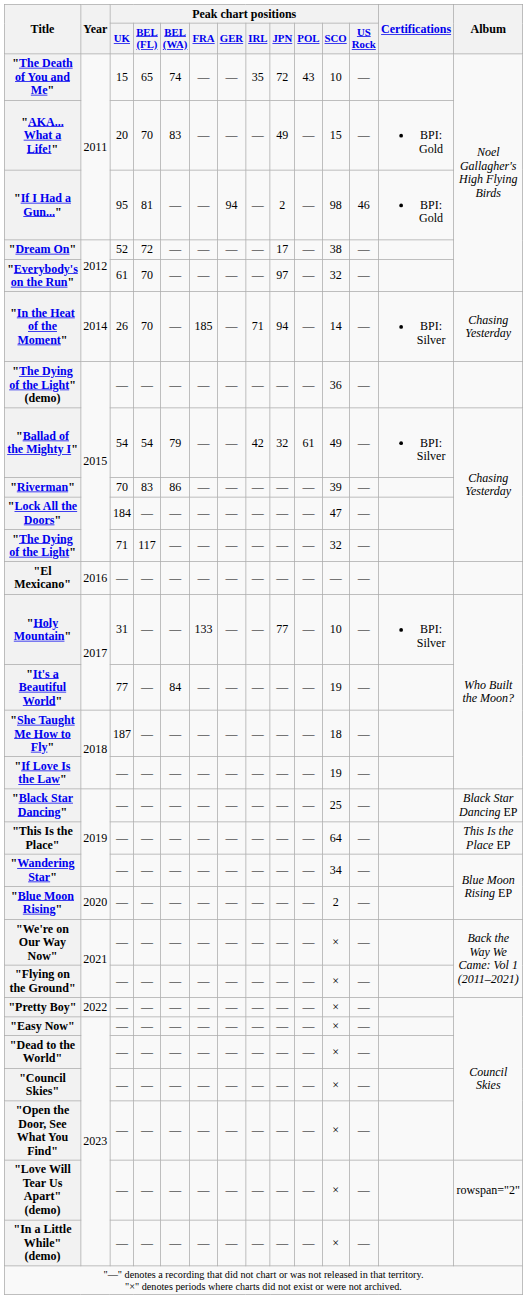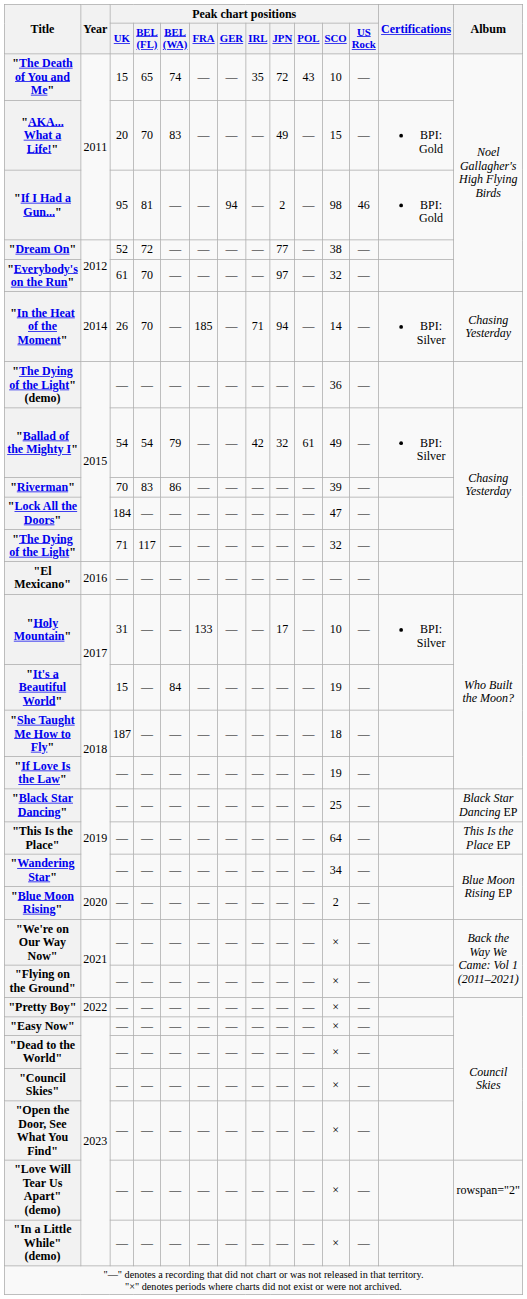(282, 249) 17 -> (282, 249) 77
(282, 629) 77 -> (282, 629) 17
(122, 687) 77 -> (122, 687) 15
